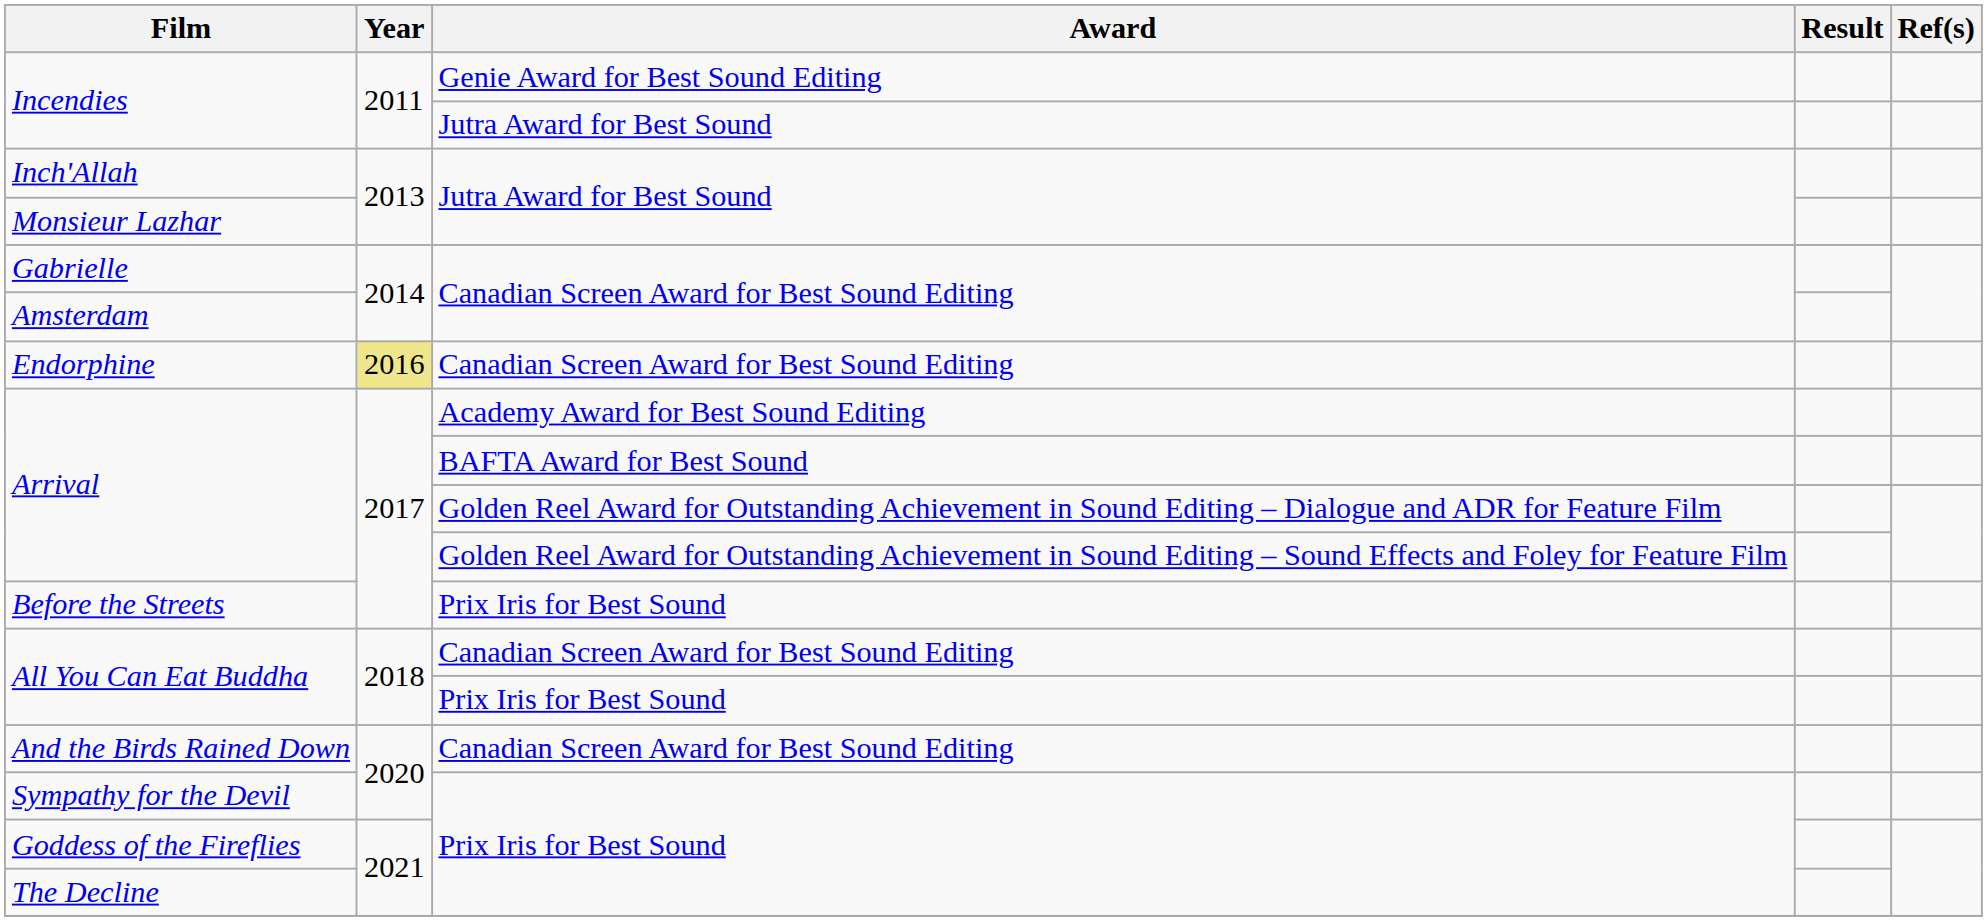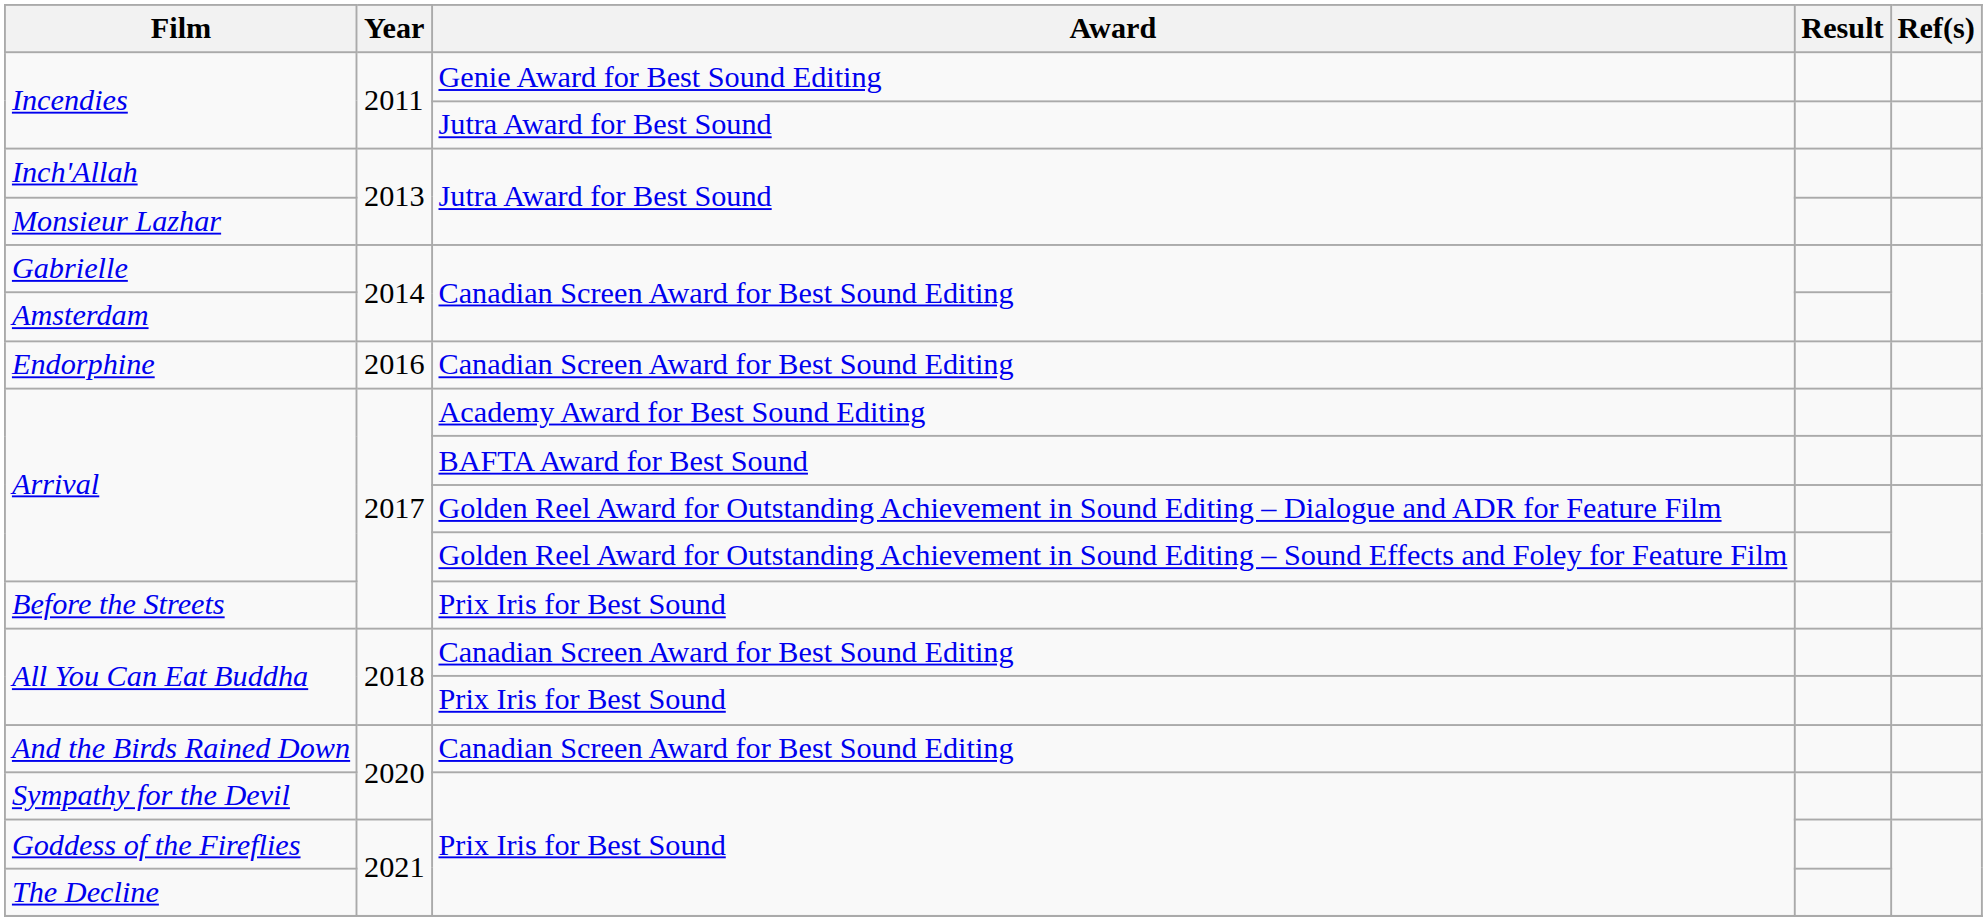(394, 364) khaki background -> (394, 364) no background
